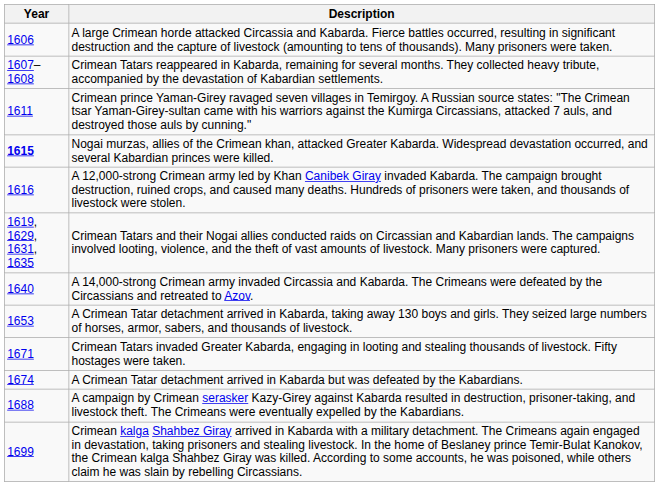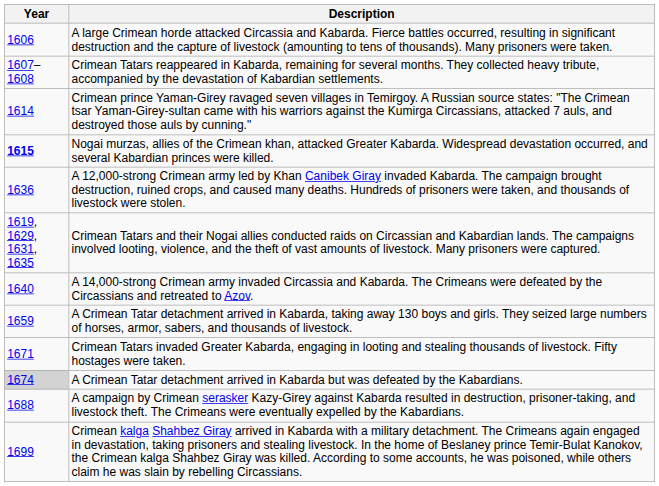(20, 111) 1611 -> (20, 111) 1614
(20, 190) 1616 -> (20, 190) 1636
(20, 321) 1653 -> (20, 321) 1659
(20, 379) no background -> (20, 379) lightgrey background
